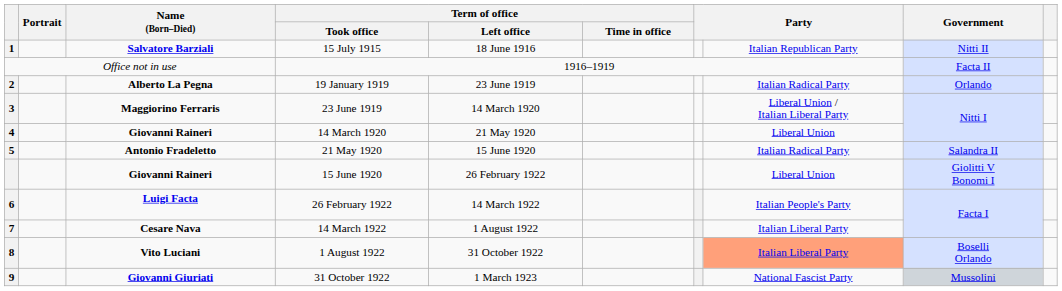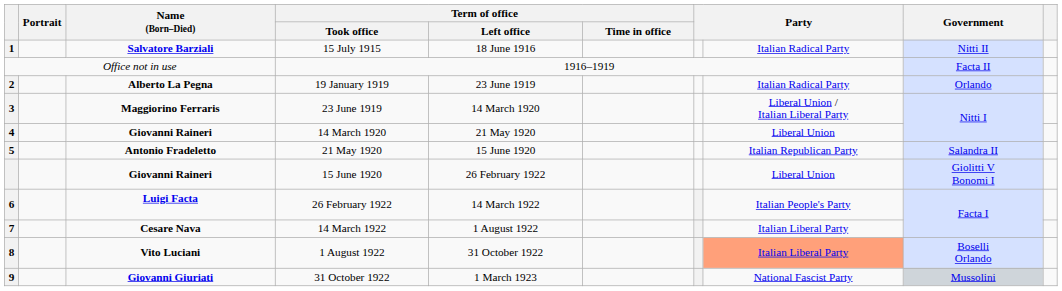(803, 48) Italian Republican Party -> (803, 48) Italian Radical Party
(803, 150) Italian Radical Party -> (803, 150) Italian Republican Party
